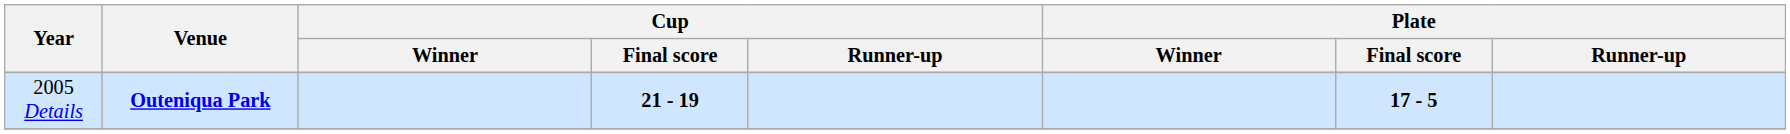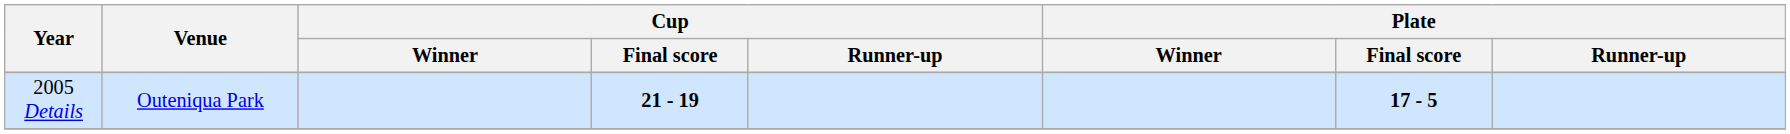(200, 100) bold -> (200, 100) normal
